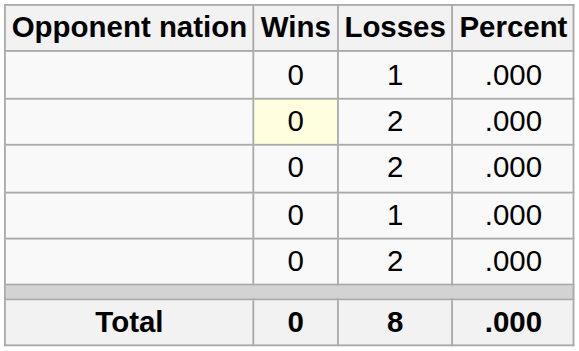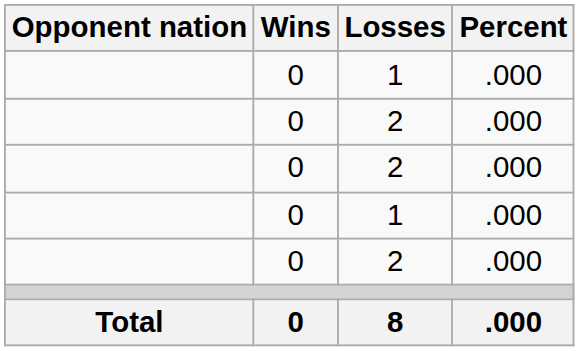(296, 121) lightyellow background -> (296, 121) no background
